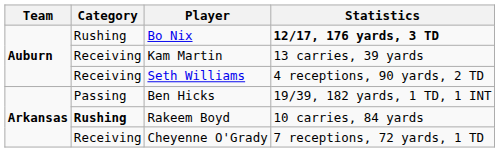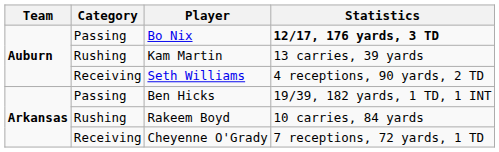(100, 35) Rushing -> (100, 35) Passing
(108, 56) Receiving -> (100, 56) Rushing
(100, 117) bold -> (100, 117) normal
